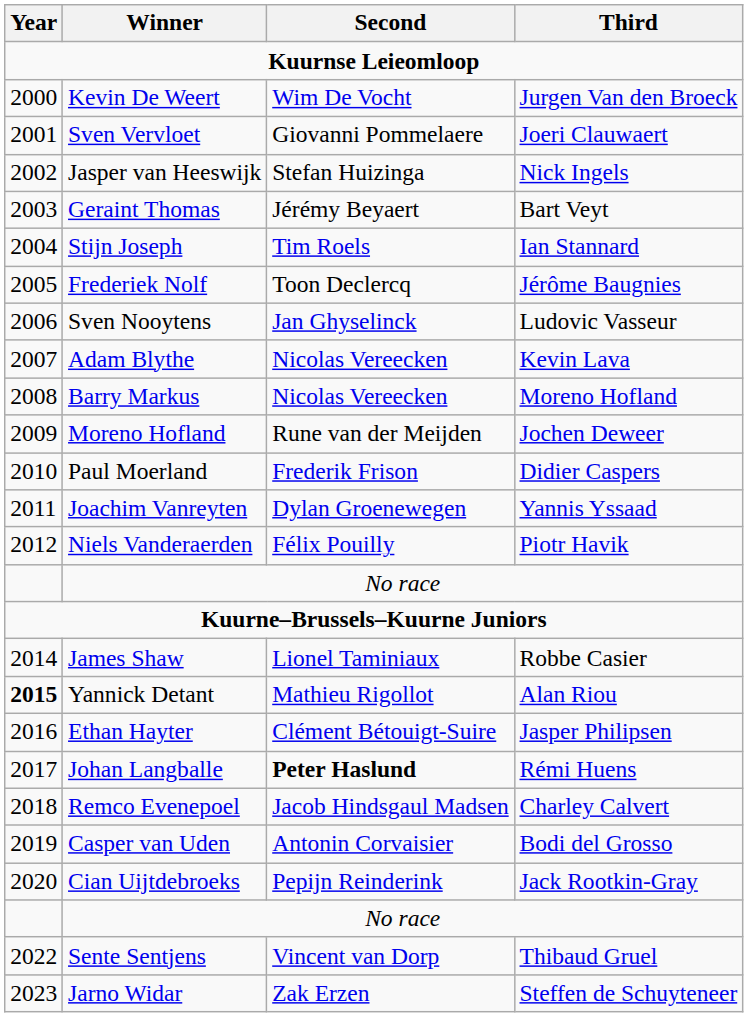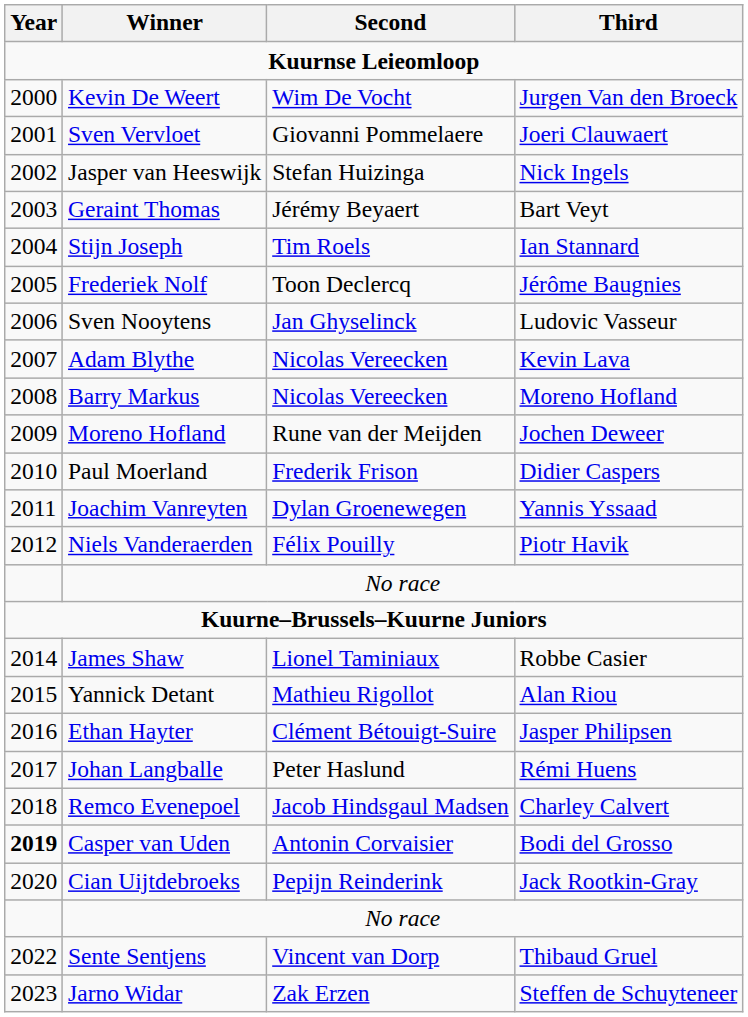(34, 694) bold -> (34, 694) normal
(344, 769) bold -> (339, 769) normal
(34, 843) normal -> (34, 843) bold
